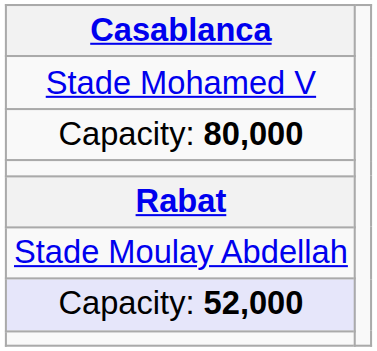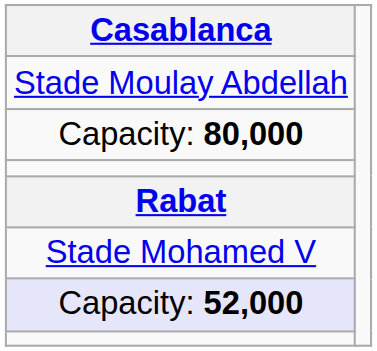(181, 82) Stade Mohamed V -> (181, 82) Stade Moulay Abdellah
(181, 252) Stade Moulay Abdellah -> (181, 252) Stade Mohamed V
